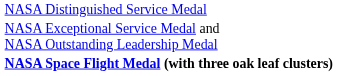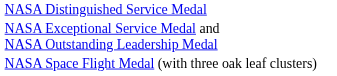(169, 63) bold -> (161, 63) normal
